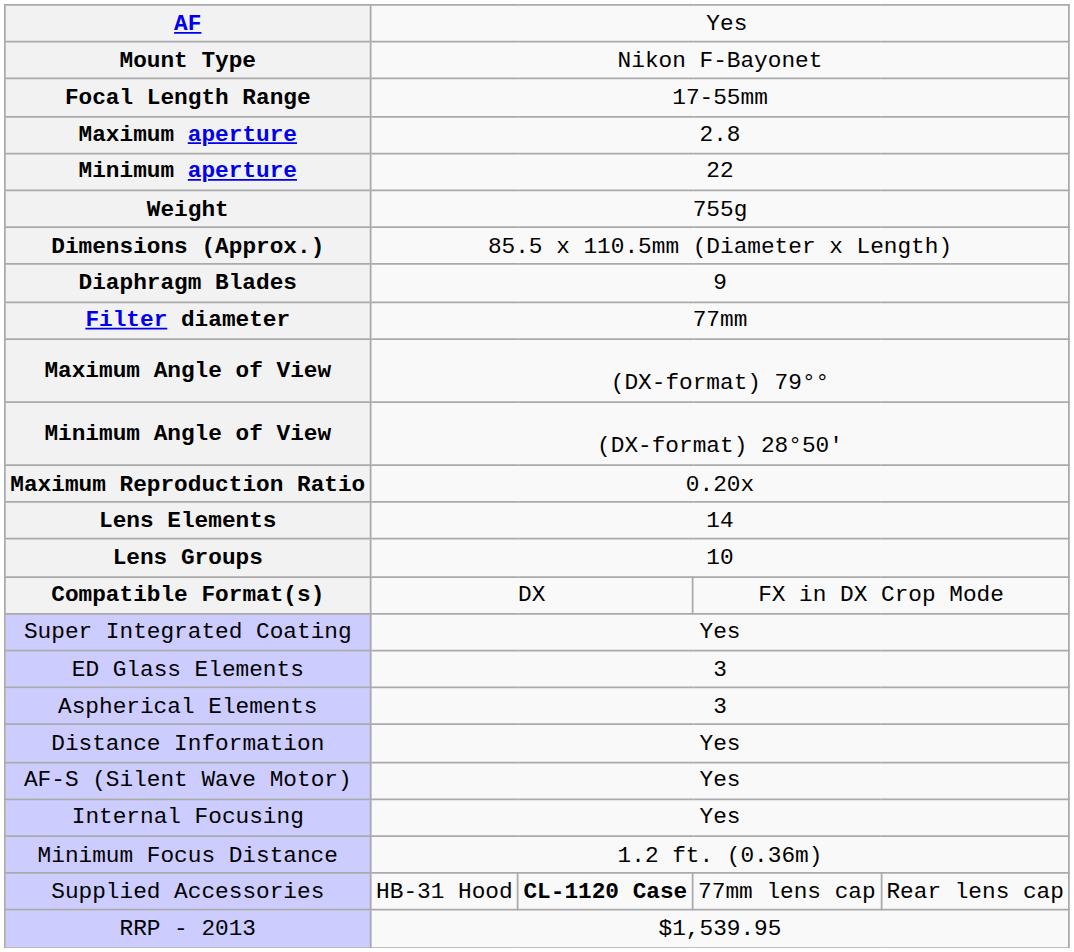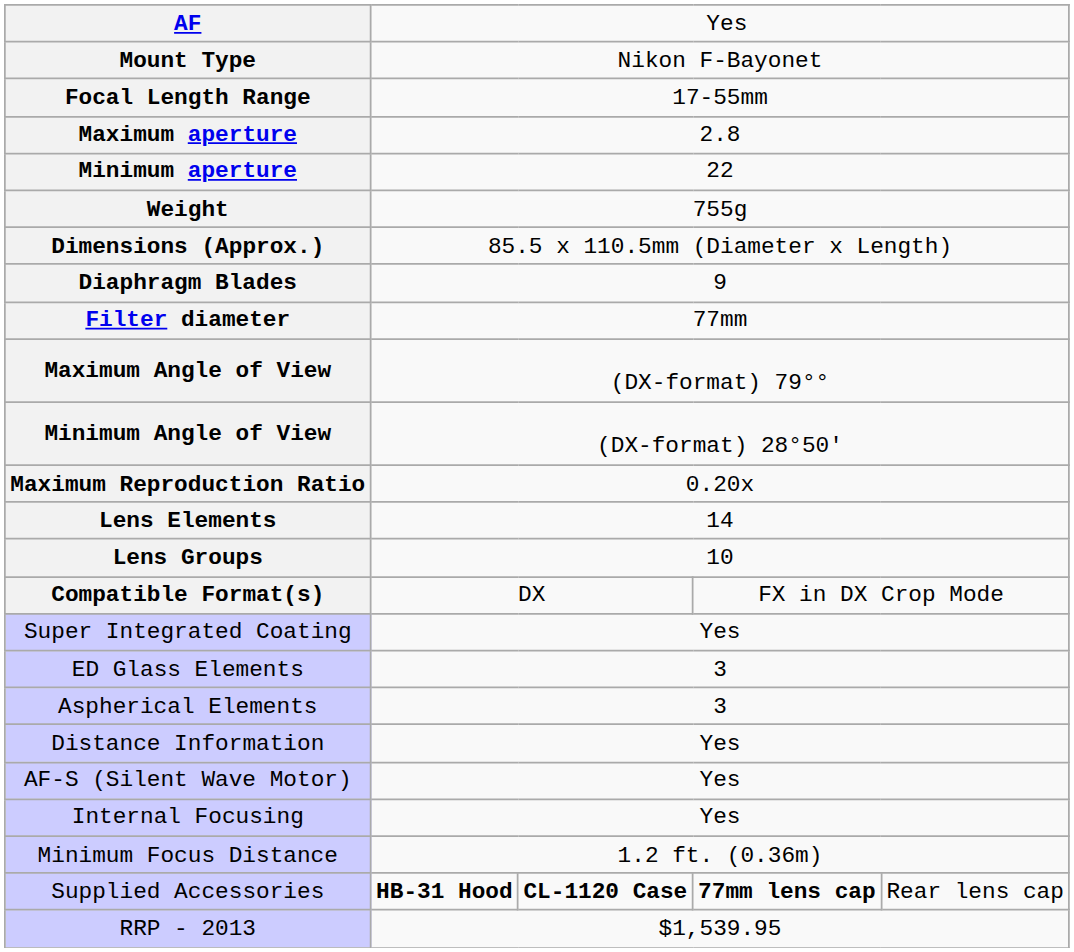(444, 892) normal -> (444, 892) bold
(787, 892) normal -> (787, 892) bold
